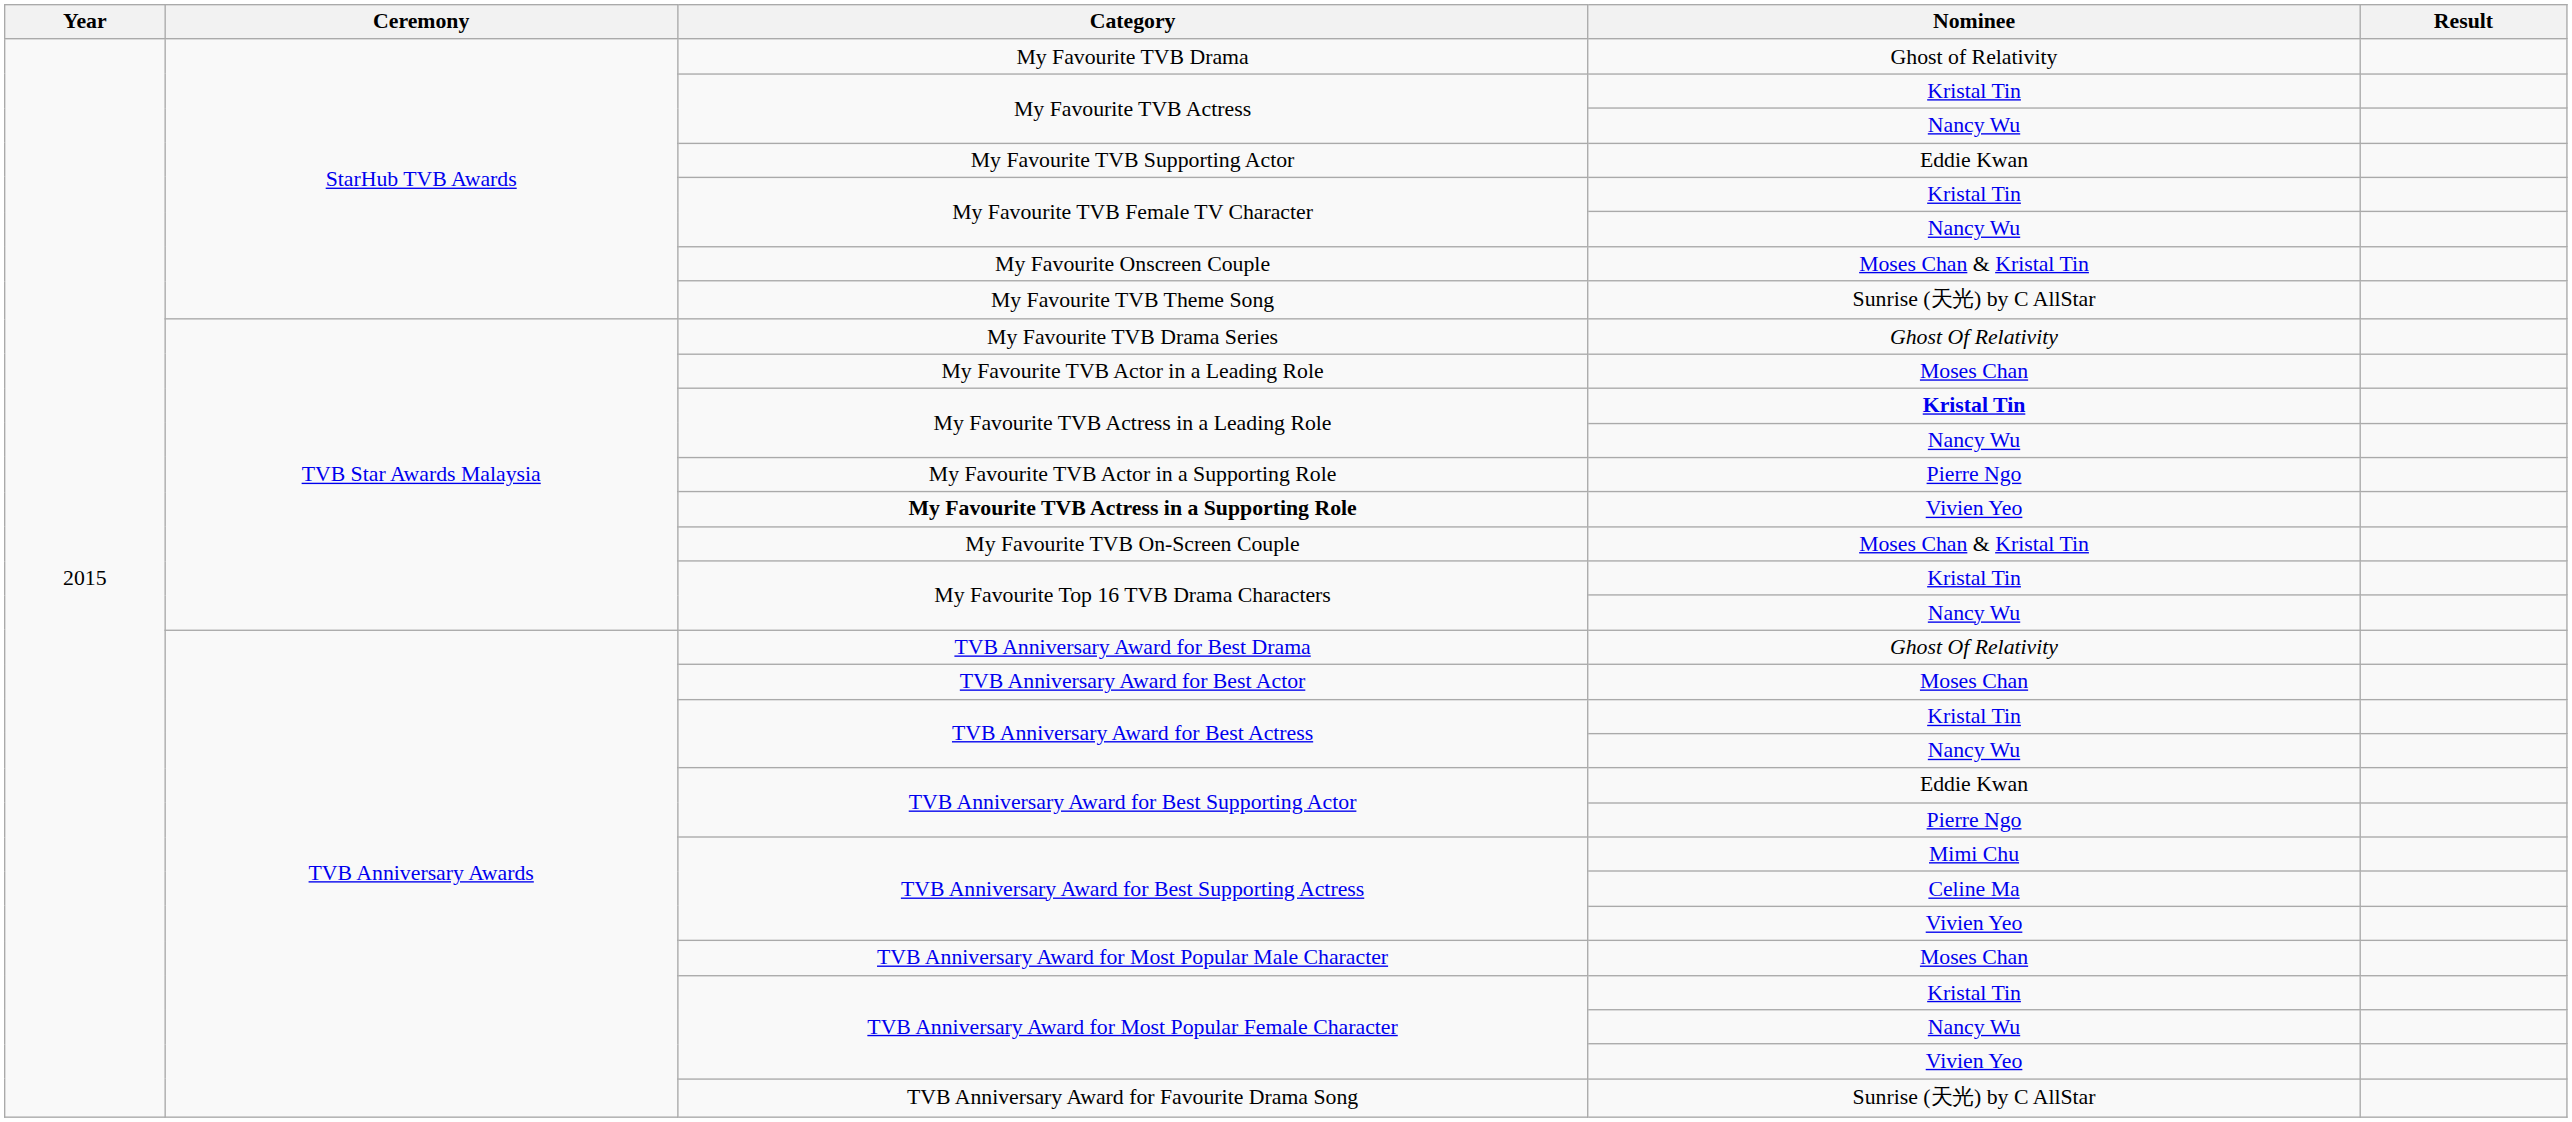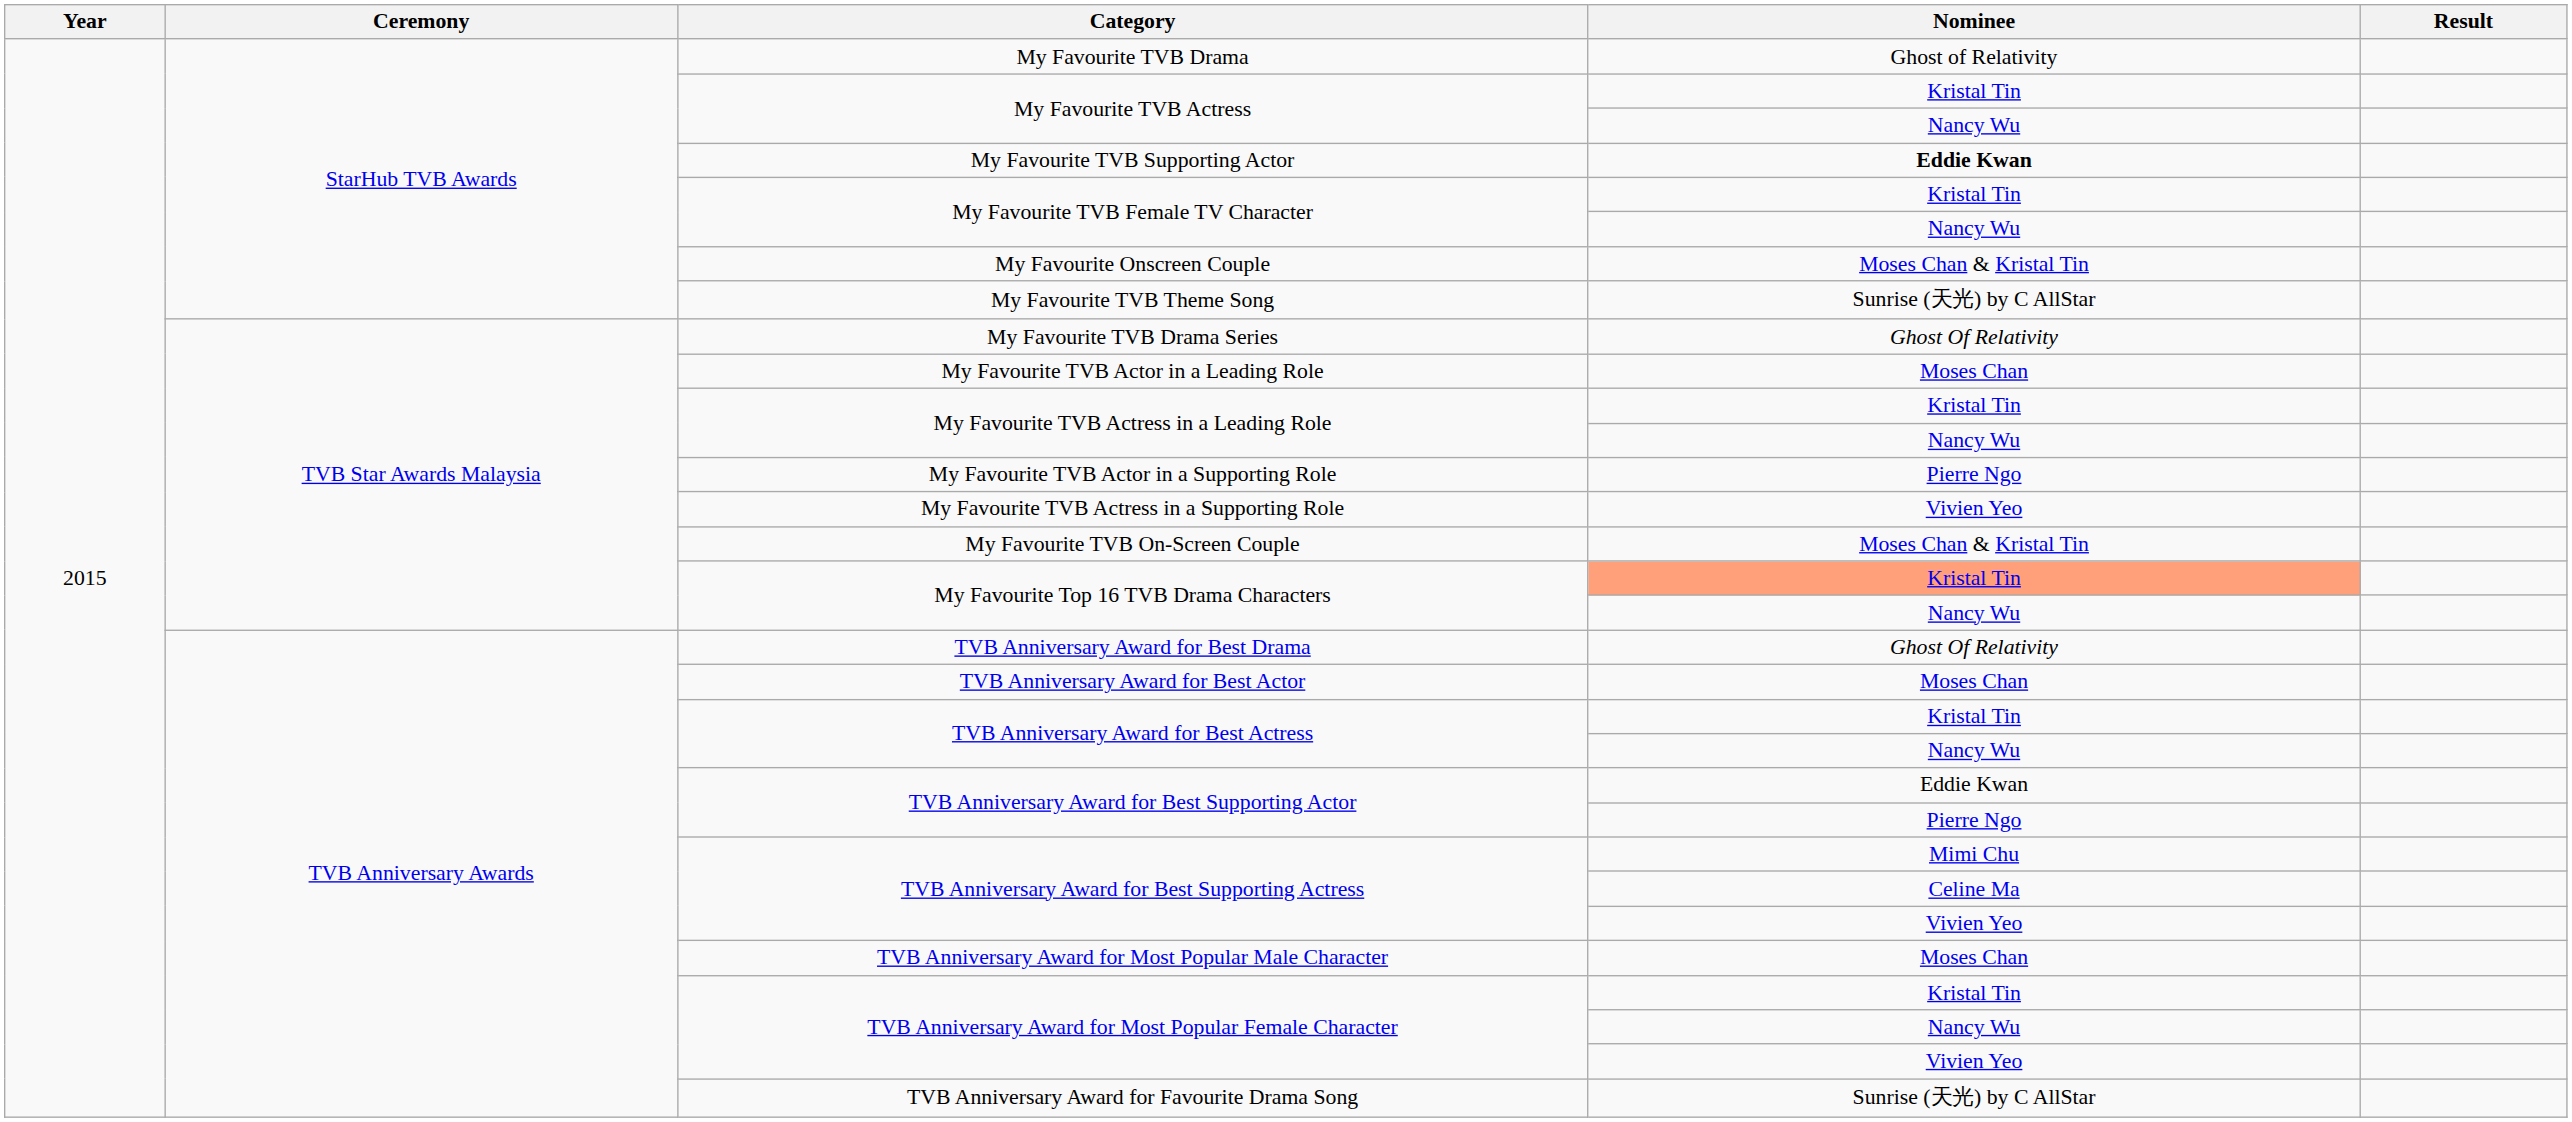(1974, 159) normal -> (1974, 159) bold
(1974, 405) bold -> (1974, 405) normal
(1133, 508) bold -> (1133, 508) normal
(1974, 577) no background -> (1974, 577) lightsalmon background
